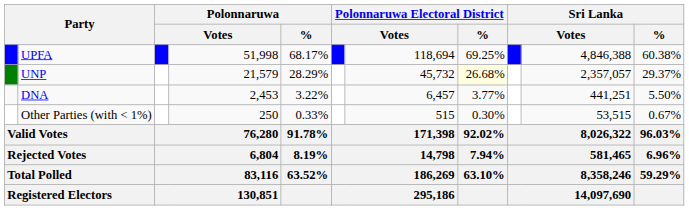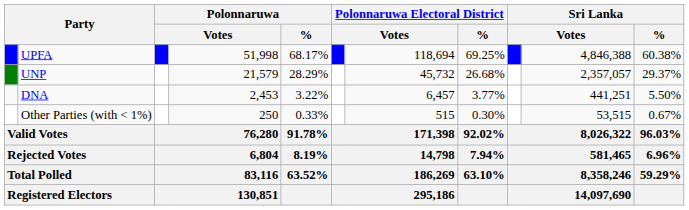(485, 74) lightyellow background -> (485, 74) no background
